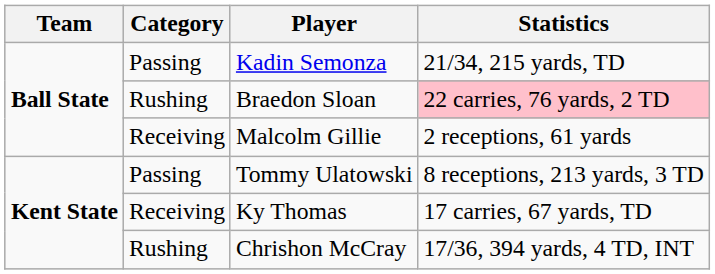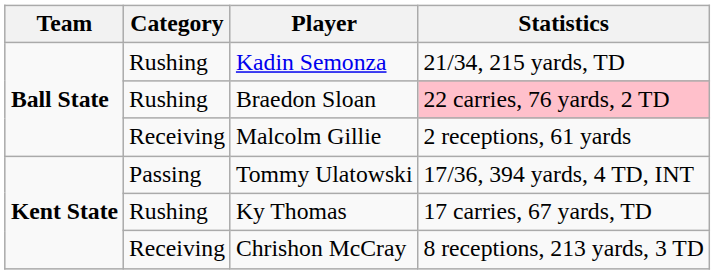(165, 61) Passing -> (168, 61) Rushing
(564, 174) 8 receptions, 213 yards, 3 TD -> (559, 174) 17/36, 394 yards, 4 TD, INT
(177, 211) Receiving -> (168, 211) Rushing
(168, 249) Rushing -> (177, 249) Receiving
(559, 249) 17/36, 394 yards, 4 TD, INT -> (564, 249) 8 receptions, 213 yards, 3 TD
